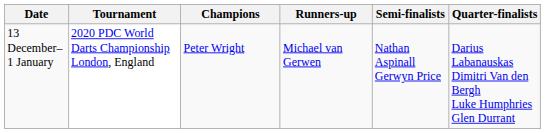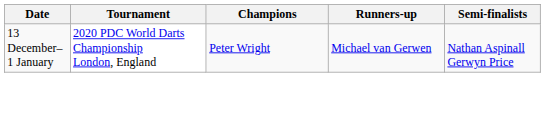- column: (495, 13)
